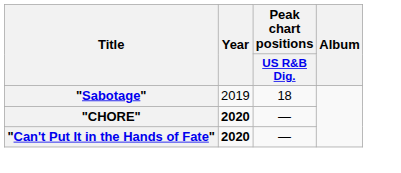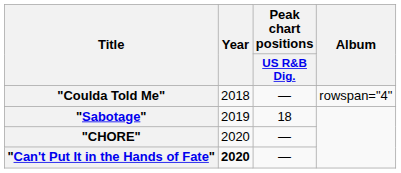+ row: (111, 95)
(235, 116) bold -> (235, 136) normal
